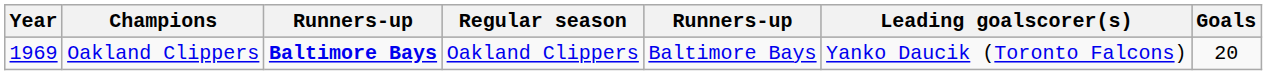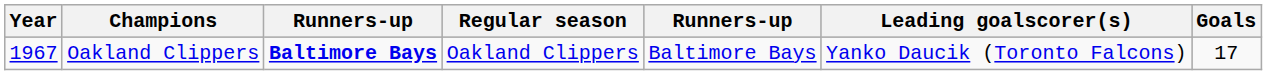(34, 54) 1969 -> (34, 54) 1967
(1226, 54) 20 -> (1226, 54) 17
